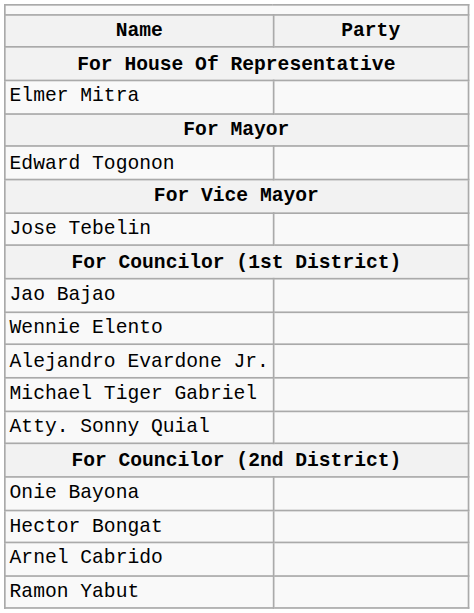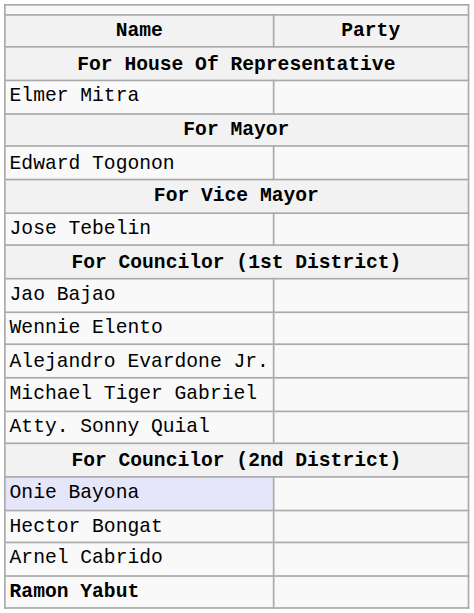(74, 493) no background -> (74, 493) lavender background
(74, 592) normal -> (74, 592) bold
